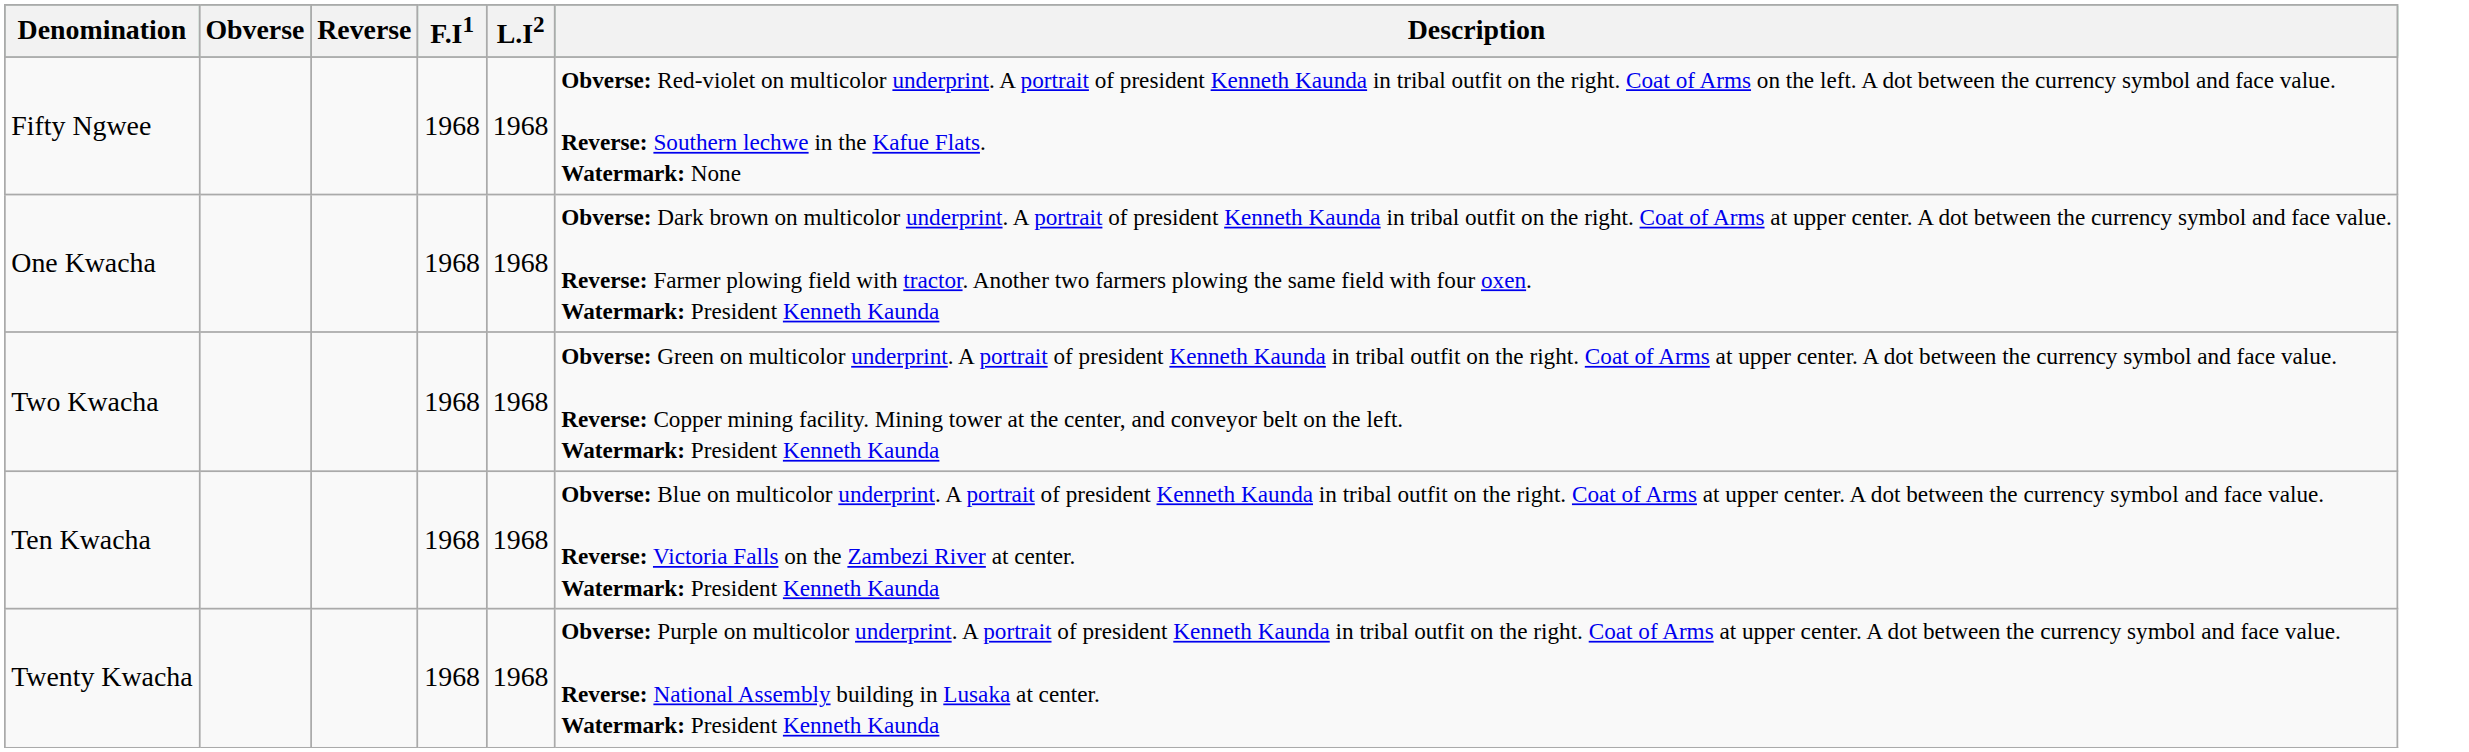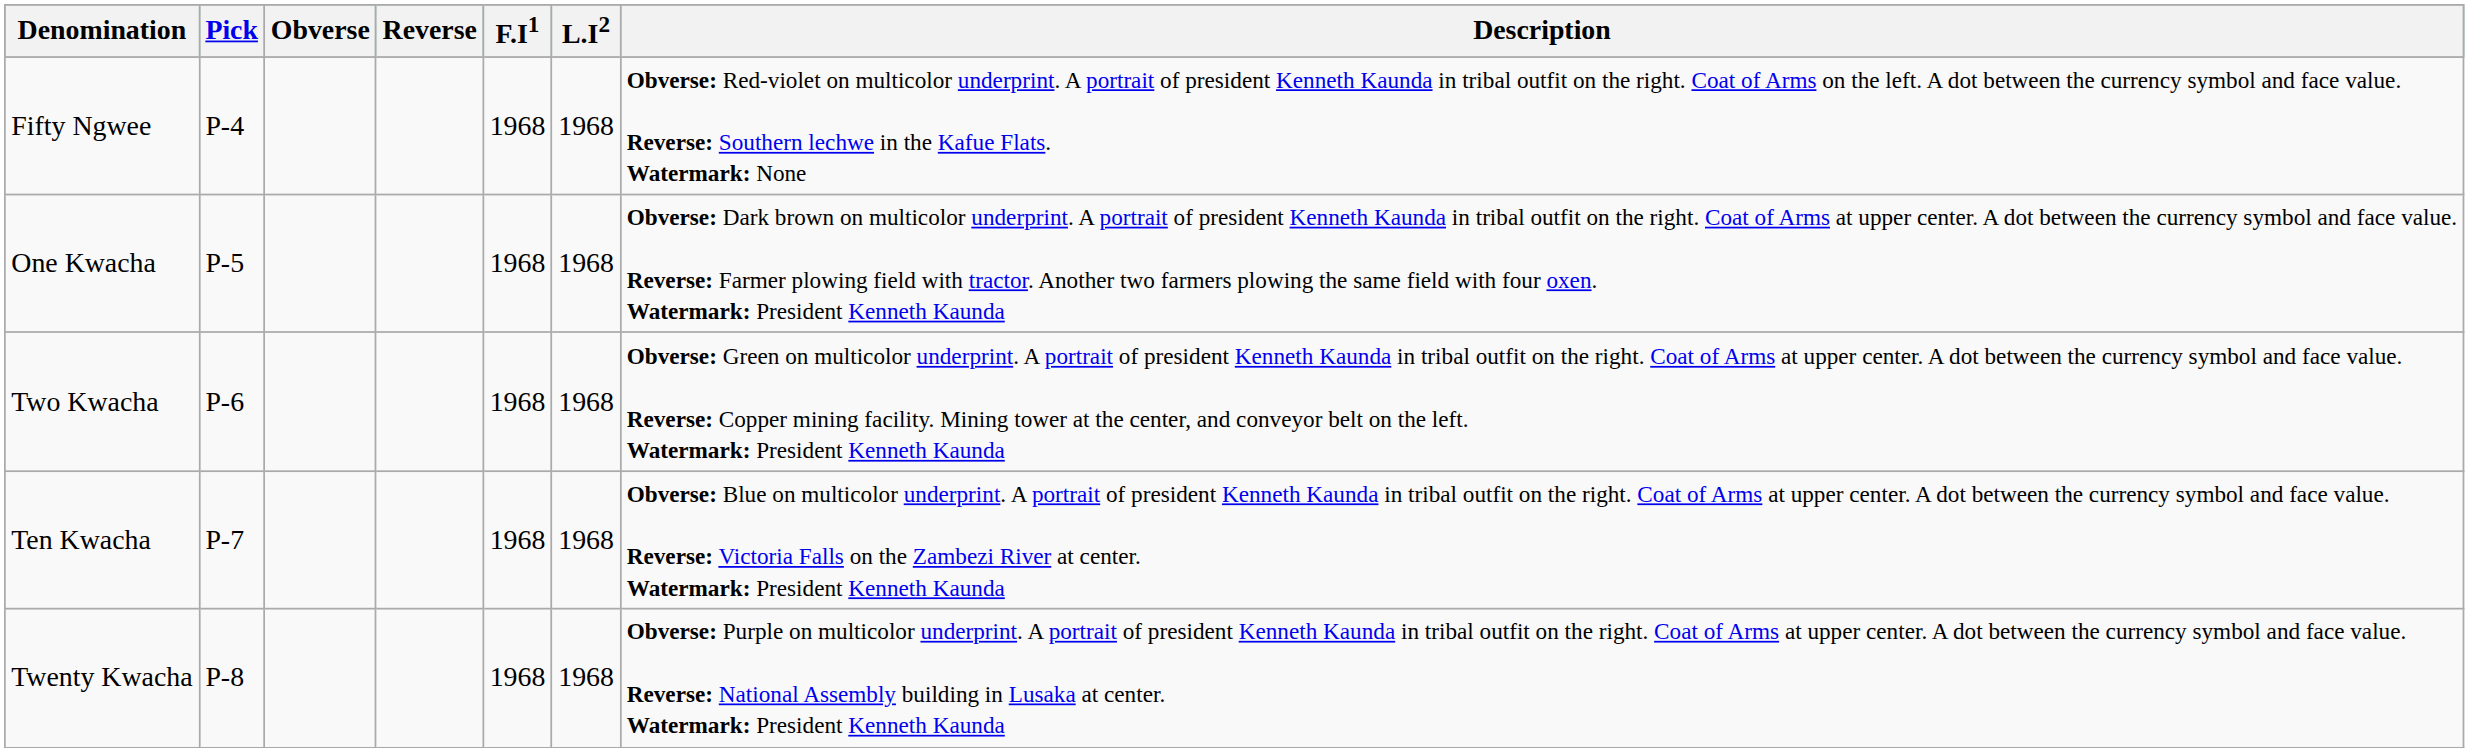+ column: (232, 30)
